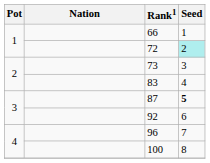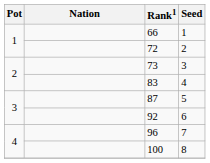(184, 49) paleturquoise background -> (184, 49) no background
(184, 99) bold -> (184, 99) normal
